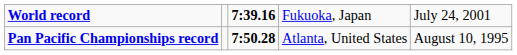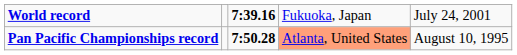(345, 38) no background -> (345, 38) lightsalmon background
